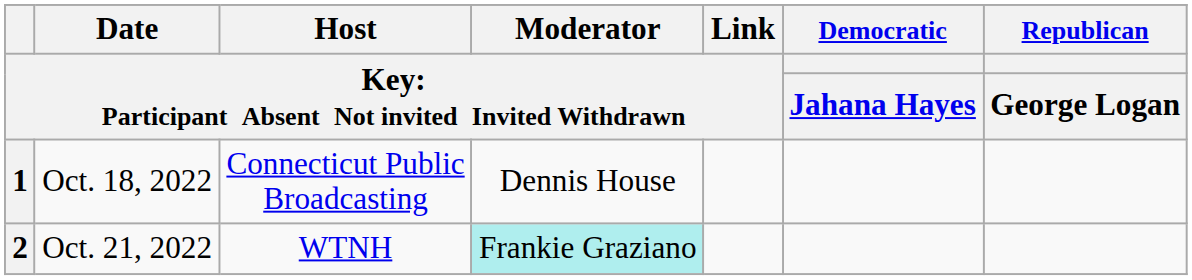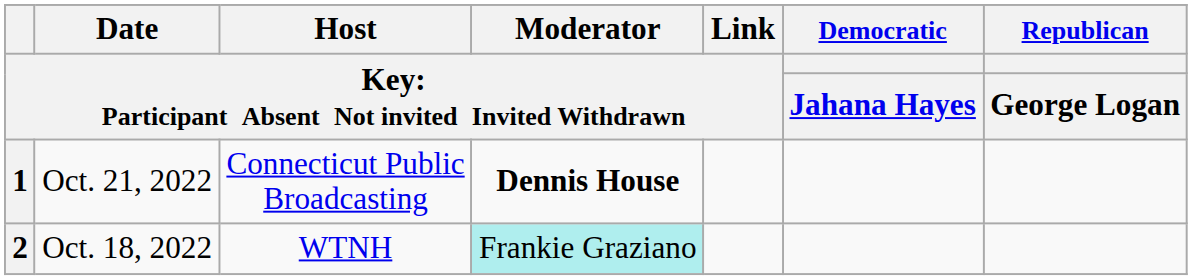(127, 180) Oct. 18, 2022 -> (127, 180) Oct. 21, 2022
(588, 180) normal -> (588, 180) bold
(127, 247) Oct. 21, 2022 -> (127, 247) Oct. 18, 2022
